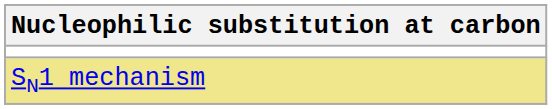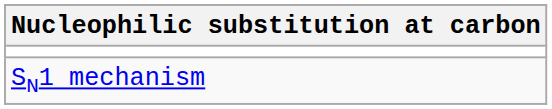(108, 81) khaki background -> (108, 81) no background
